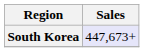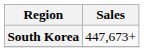(111, 36) lavender background -> (111, 36) no background
